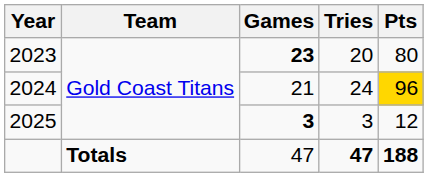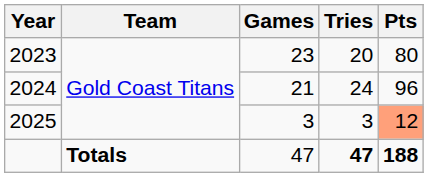(303, 54) bold -> (303, 54) normal
(407, 88) gold background -> (407, 88) no background
(308, 121) bold -> (308, 121) normal
(407, 121) no background -> (407, 121) lightsalmon background
